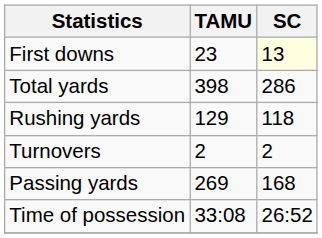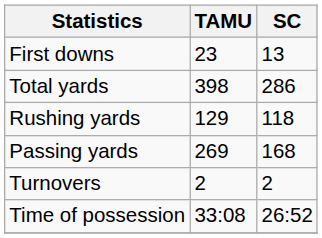(273, 53) lightyellow background -> (273, 53) no background
rows swapped: (74, 183) <-> (55, 151)
